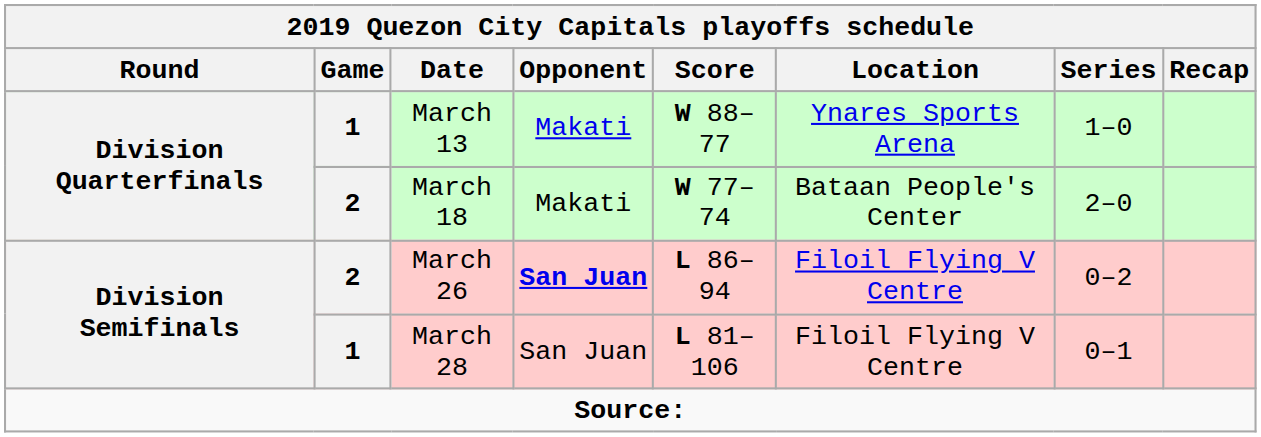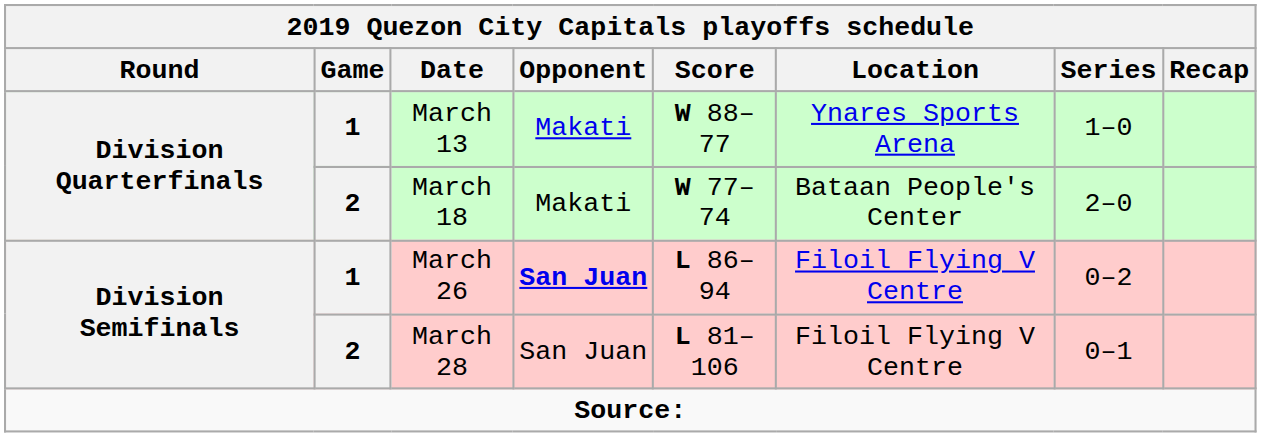(352, 277) 2 -> (352, 277) 1
(352, 352) 1 -> (352, 352) 2
